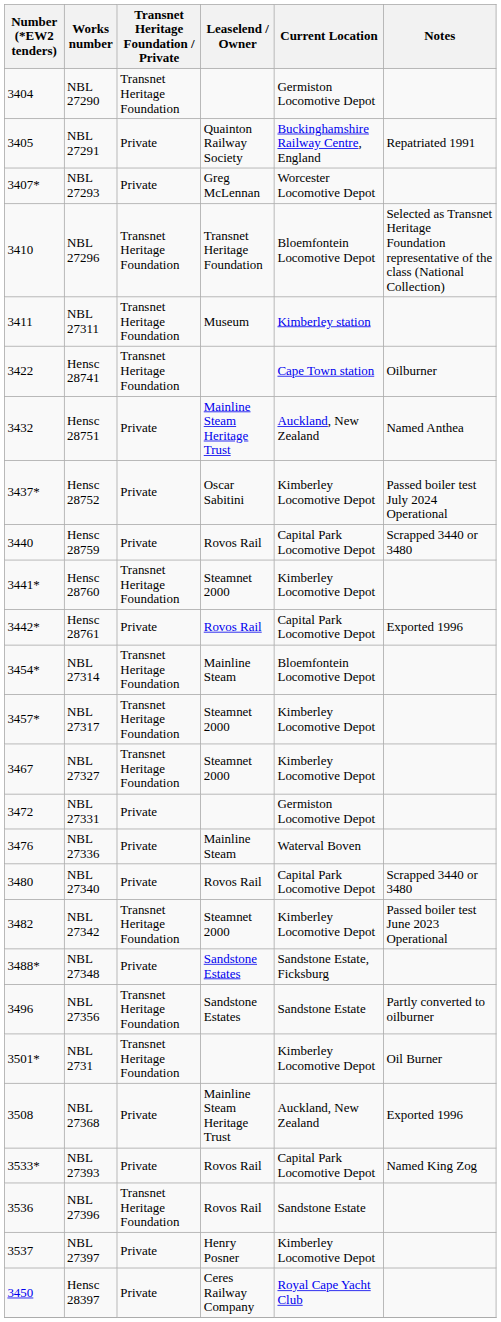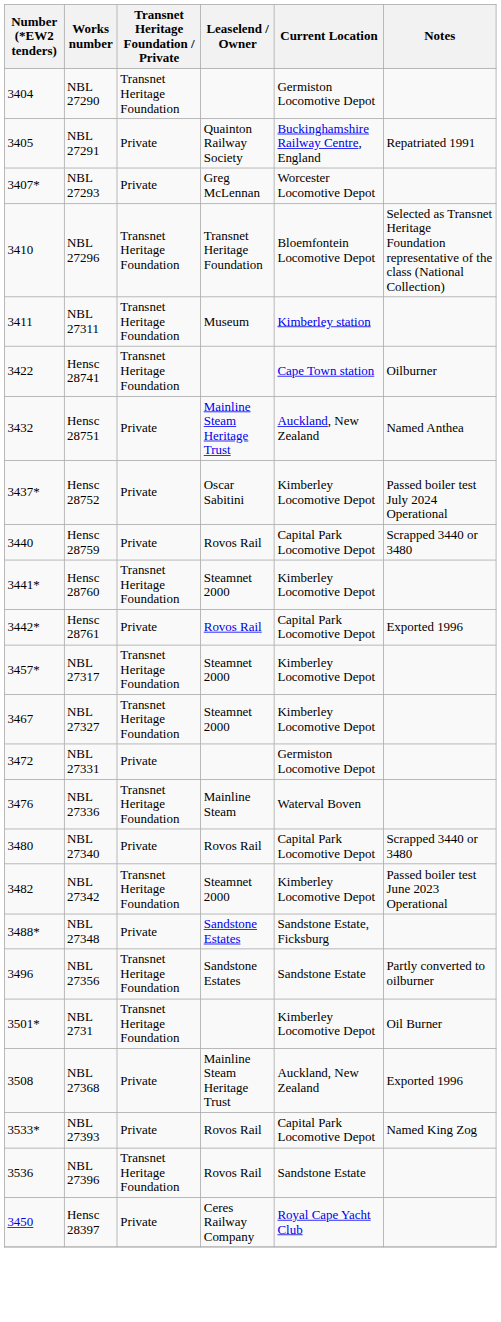- row: (83, 669)
(139, 846) Private -> (150, 804) Transnet Heritage Foundation
- row: (83, 1250)
